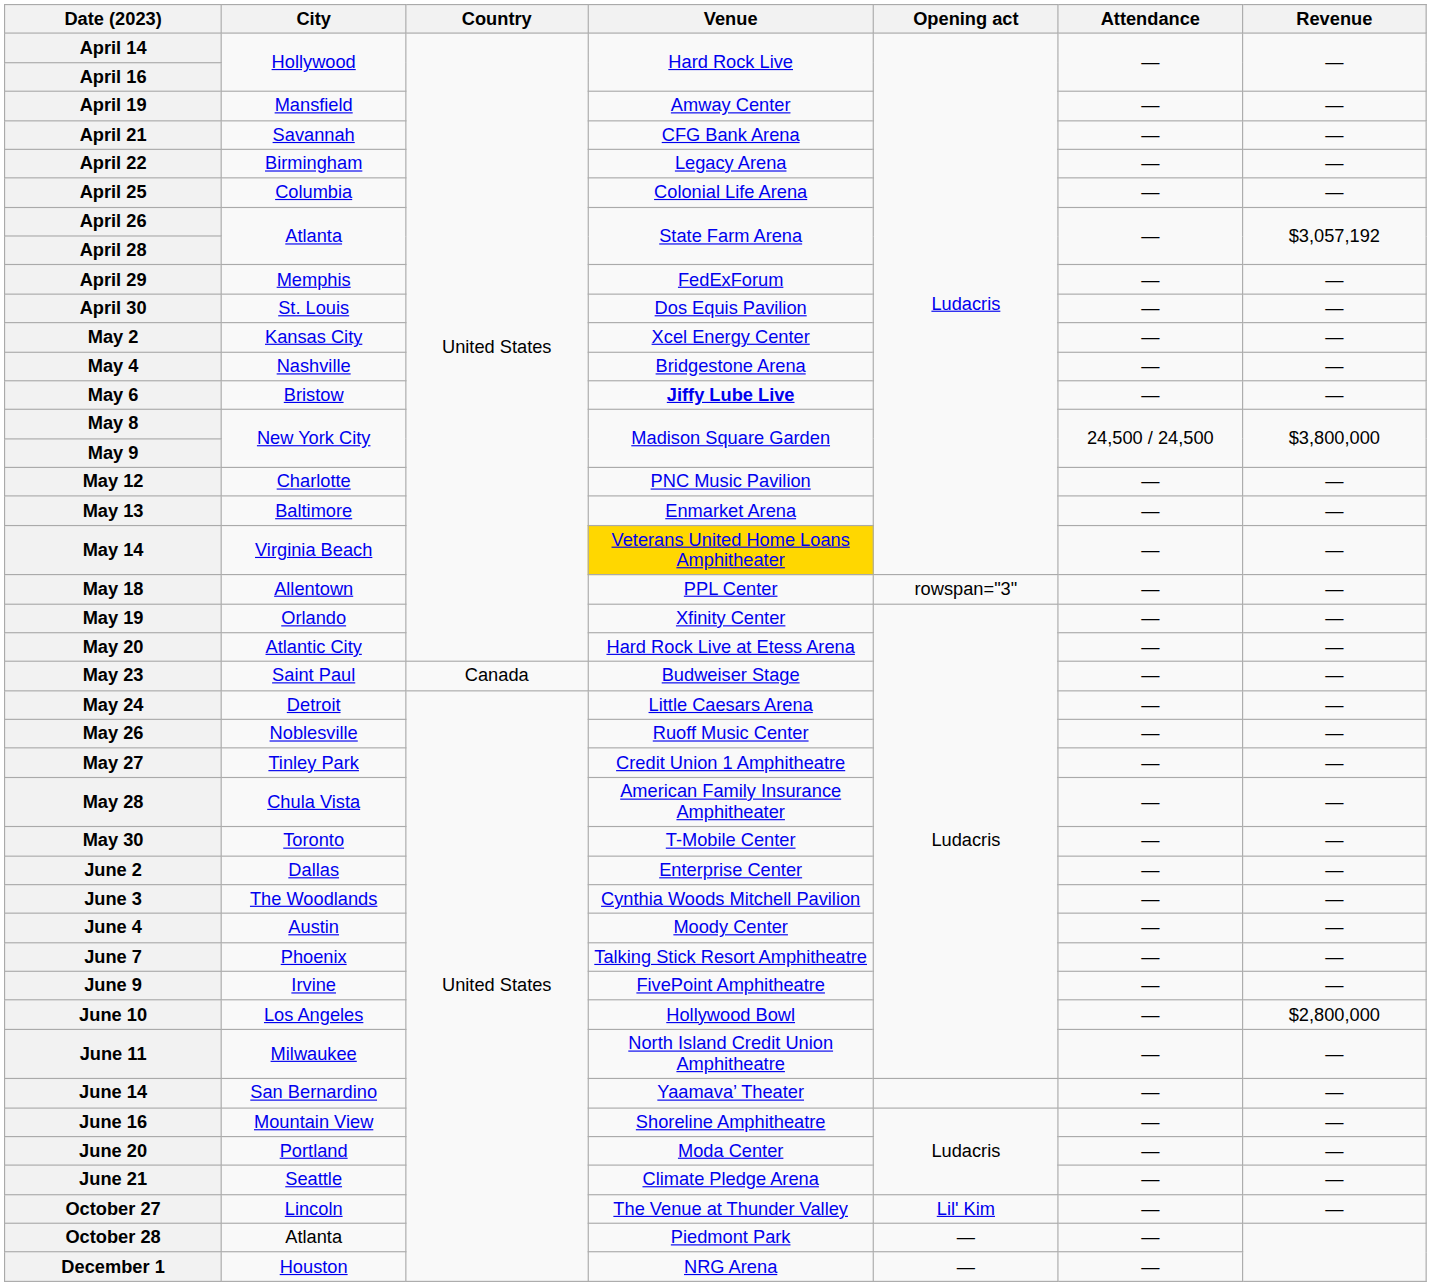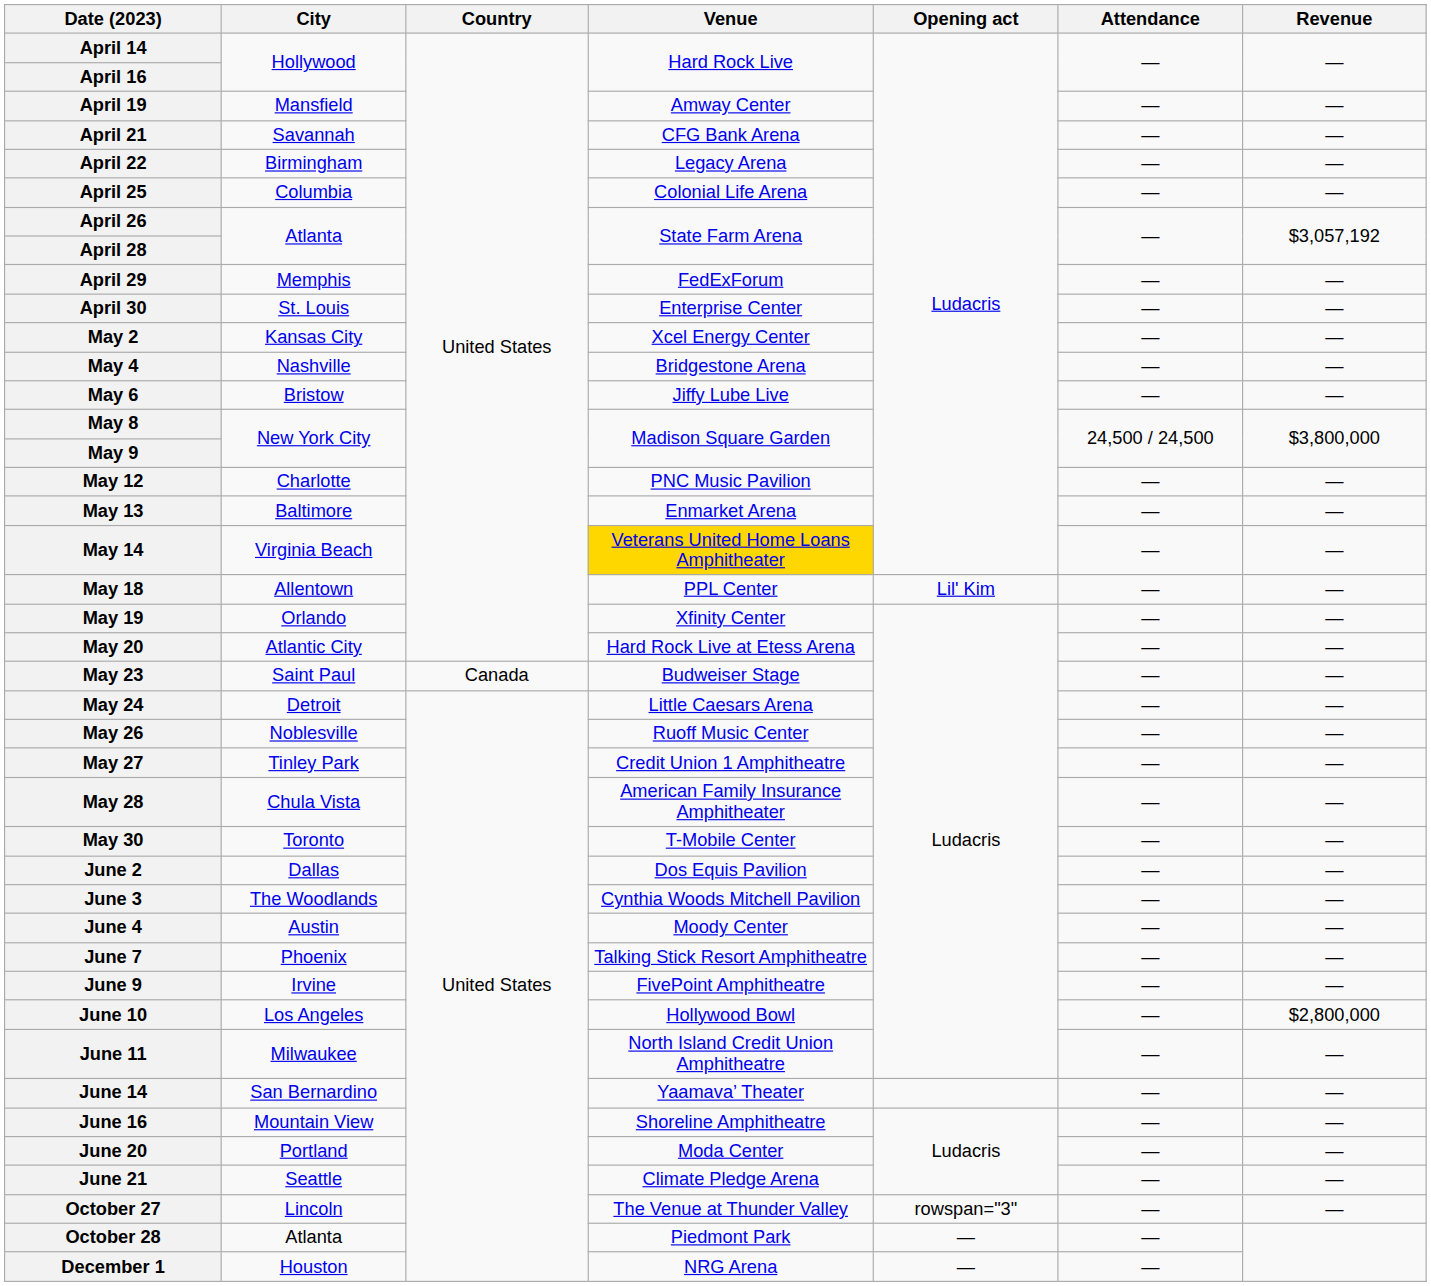(731, 308) Dos Equis Pavilion -> (731, 308) Enterprise Center
(731, 395) bold -> (731, 395) normal
(966, 589) rowspan="3" -> (966, 589) Lil' Kim
(731, 869) Enterprise Center -> (731, 869) Dos Equis Pavilion
(966, 1208) Lil' Kim -> (966, 1208) rowspan="3"
